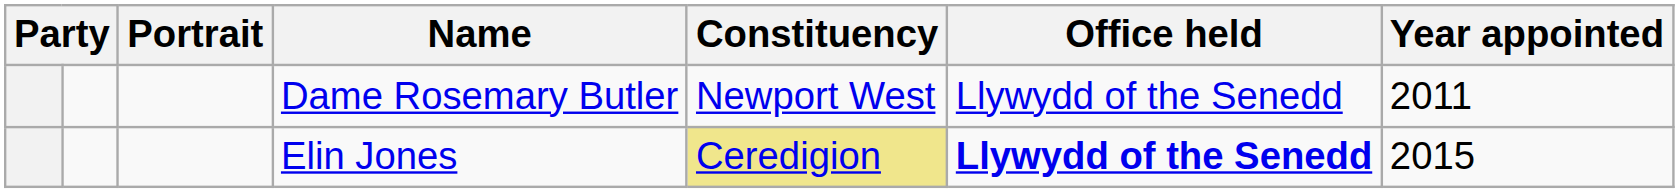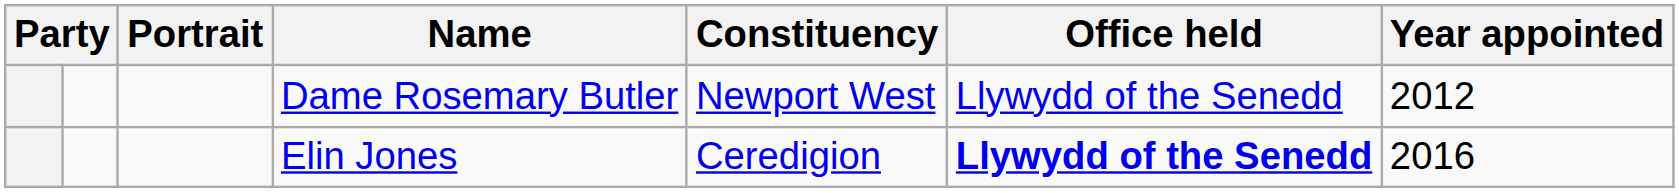(1431, 95) 2011 -> (1432, 95) 2012
(788, 156) khaki background -> (788, 156) no background
(1432, 156) 2015 -> (1432, 156) 2016
